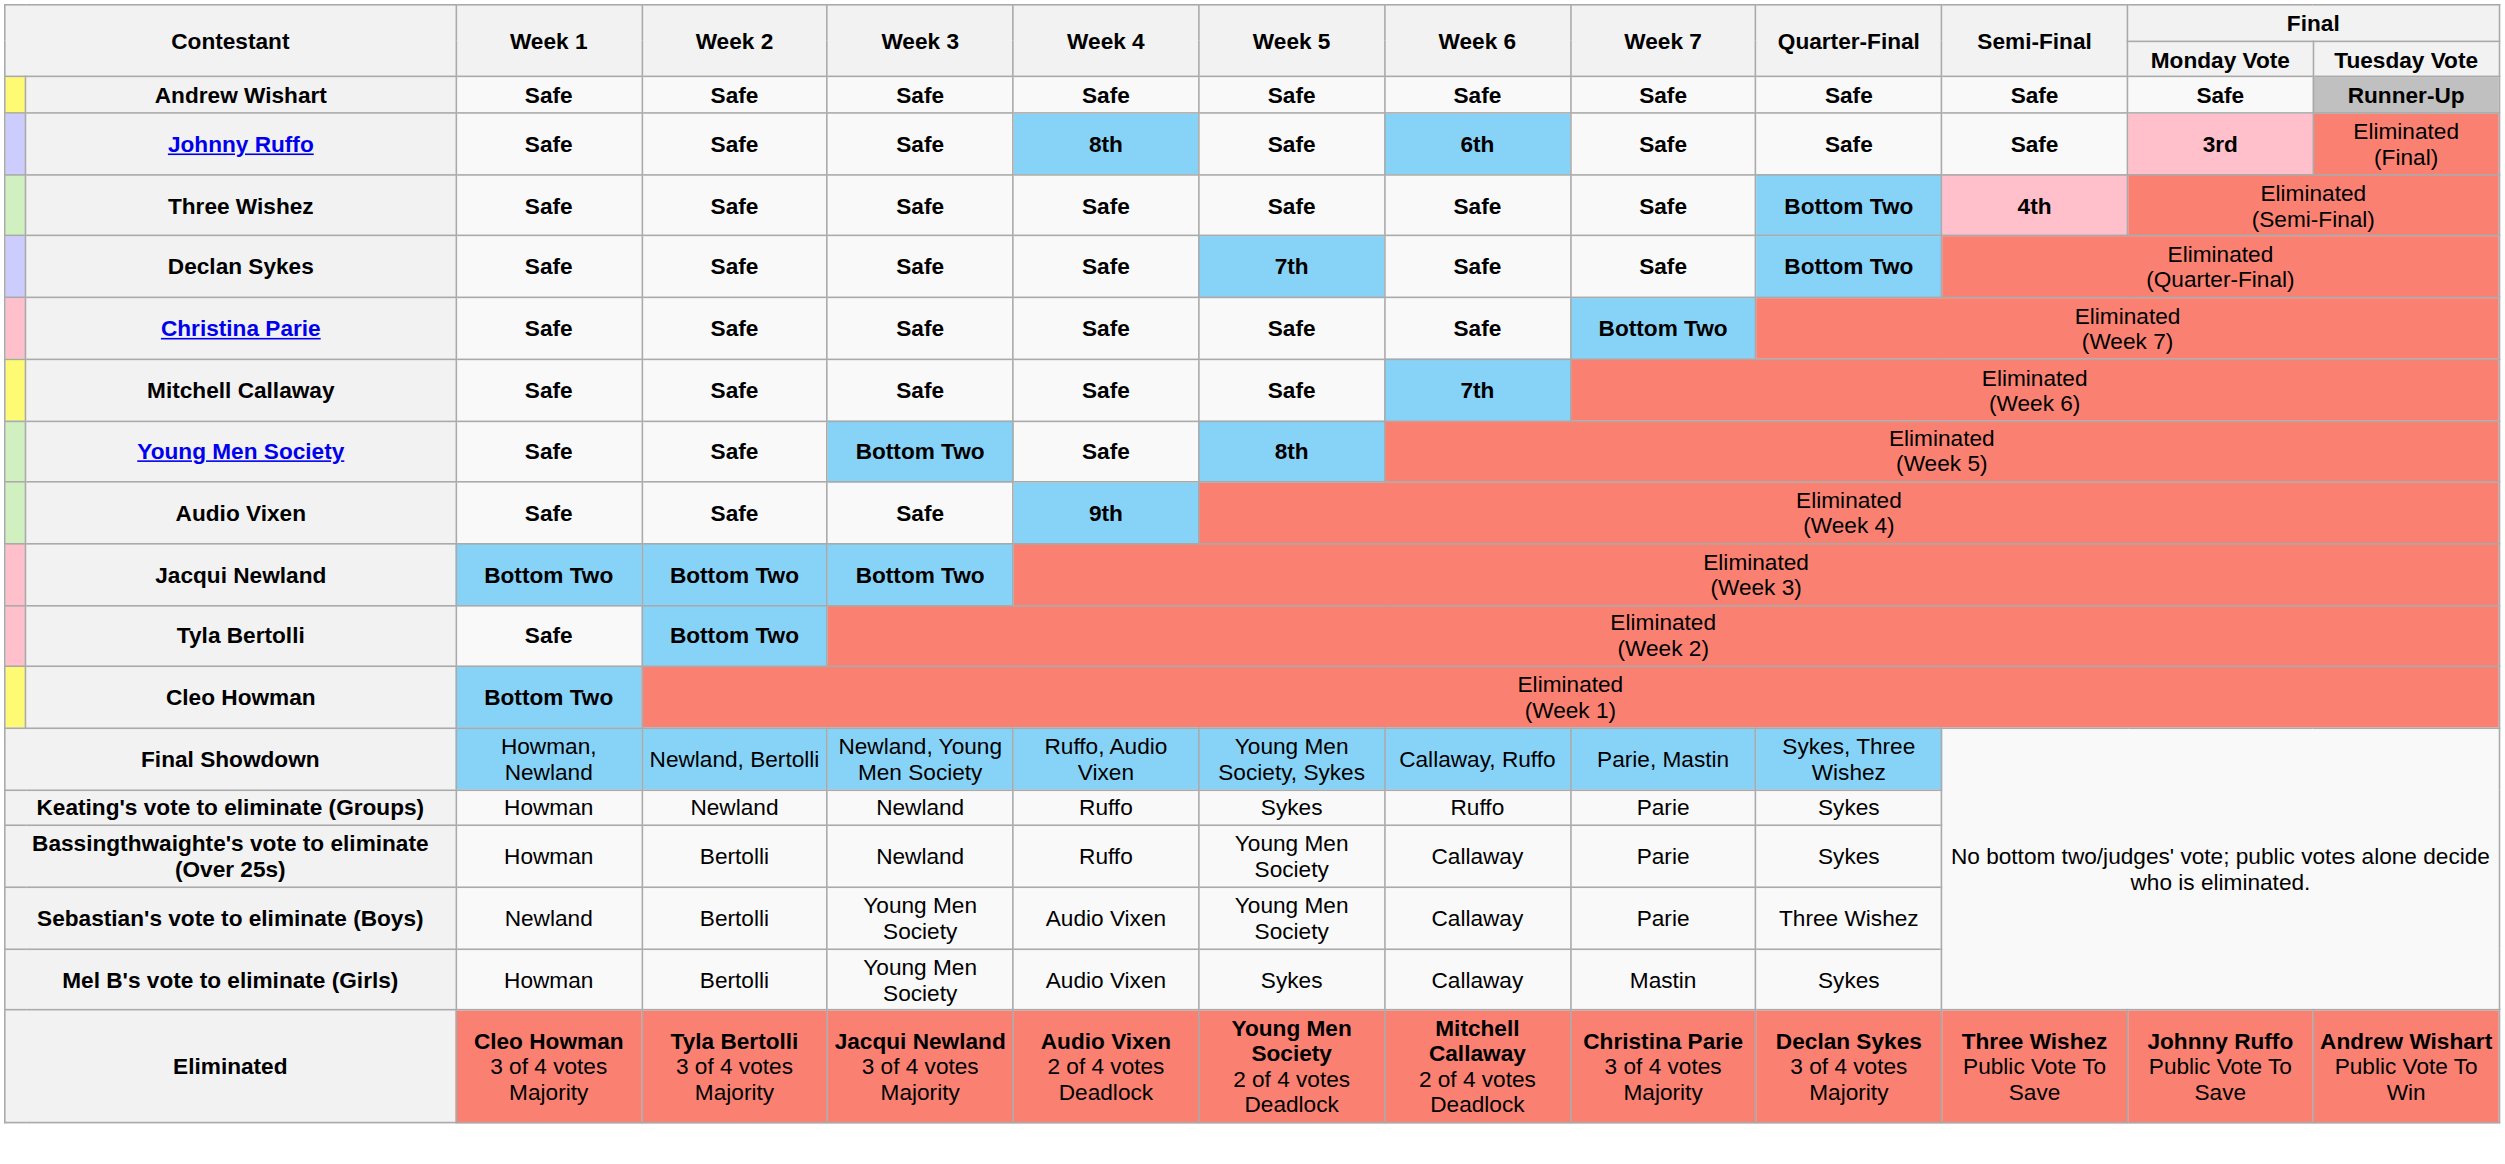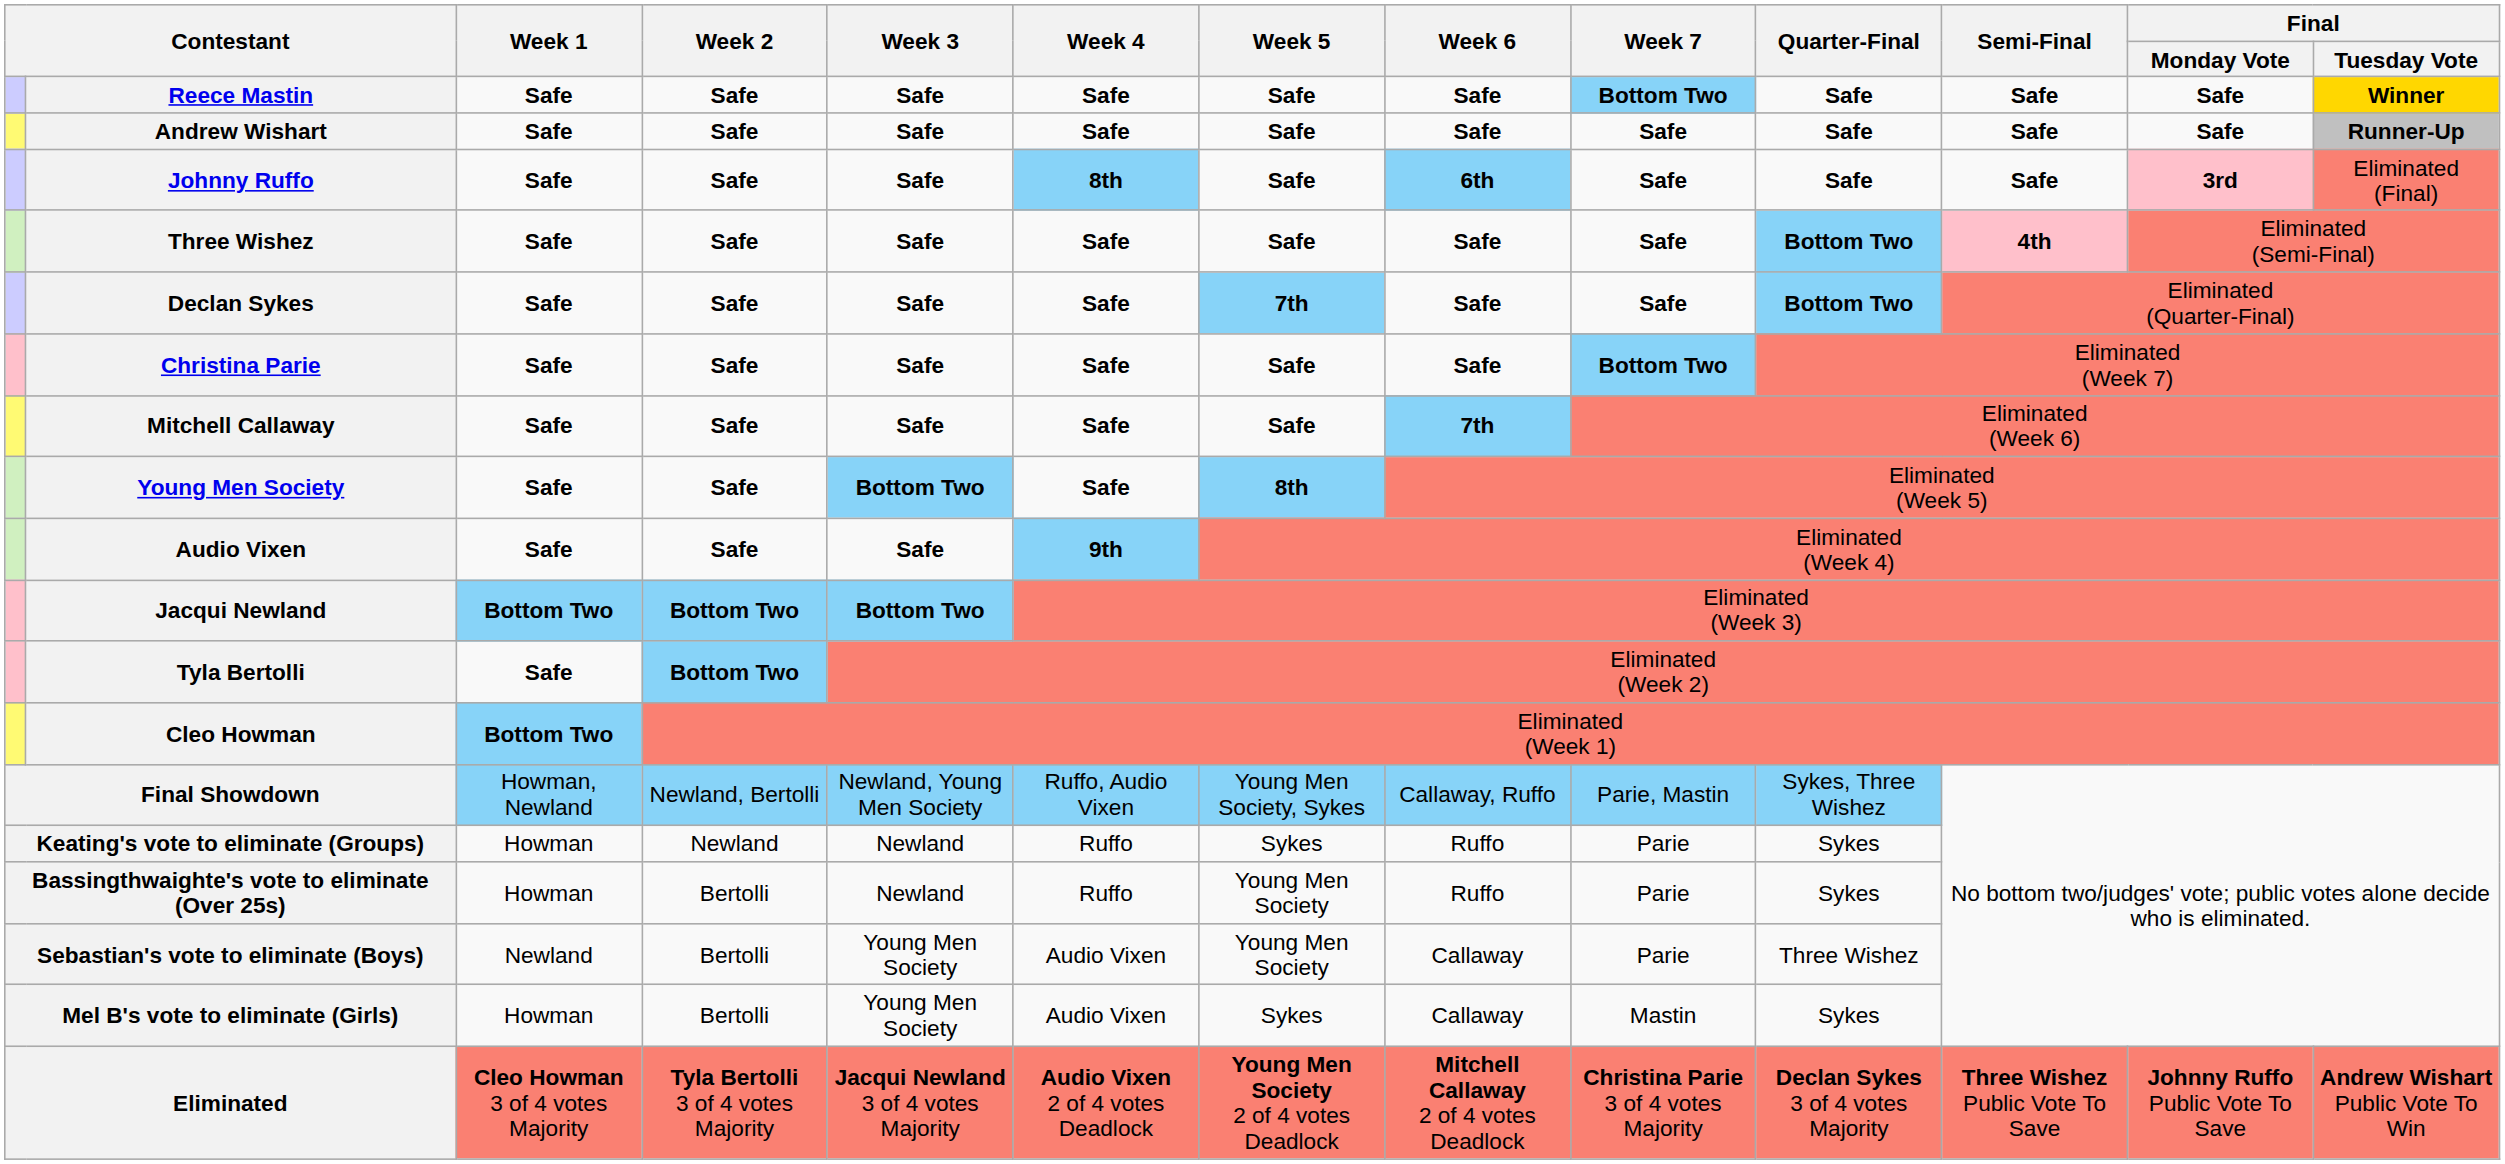+ row: (241, 95)
(1477, 857) Callaway -> (1477, 893) Ruffo
